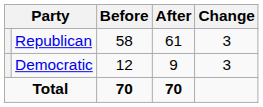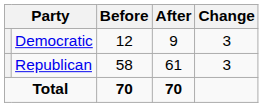rows swapped: (54, 41) <-> (54, 65)
